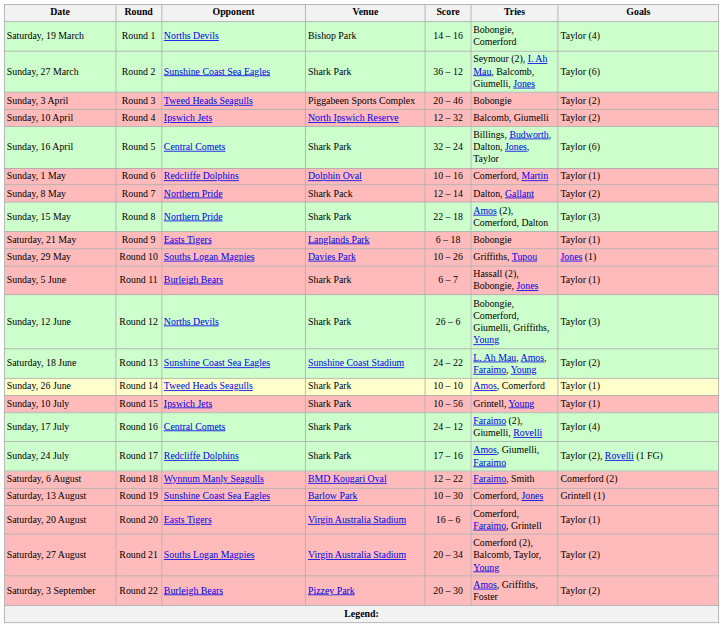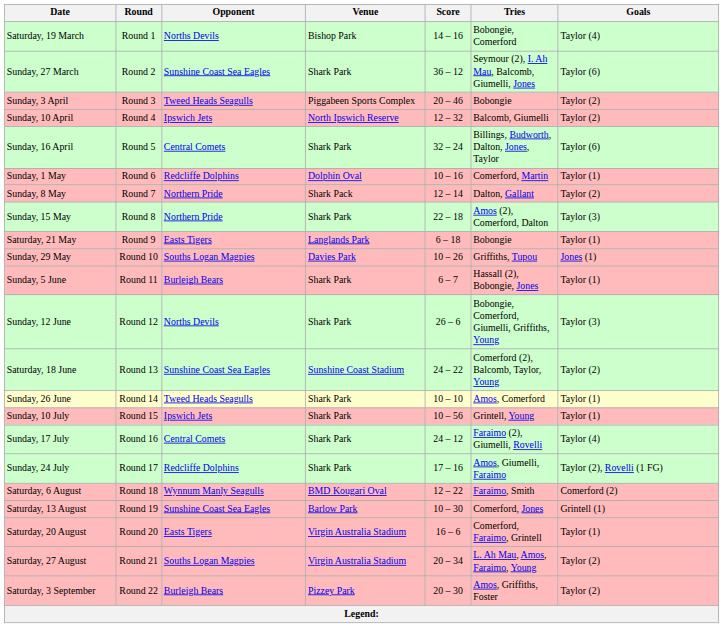(510, 363) L. Ah Mau, Amos, Faraimo, Young -> (507, 369) Comerford (2), Balcomb, Taylor, Young
(507, 555) Comerford (2), Balcomb, Taylor, Young -> (510, 561) L. Ah Mau, Amos, Faraimo, Young
